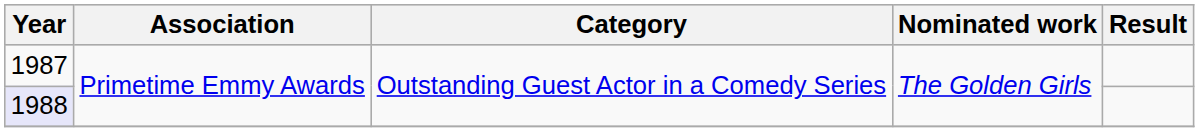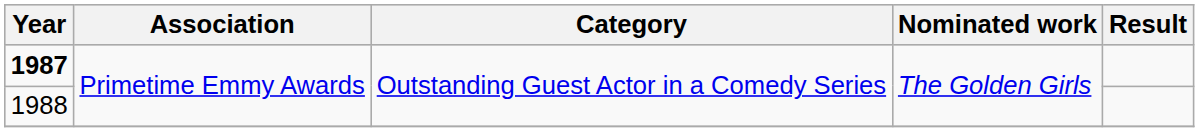(39, 65) normal -> (39, 65) bold
(39, 106) lavender background -> (39, 106) no background
